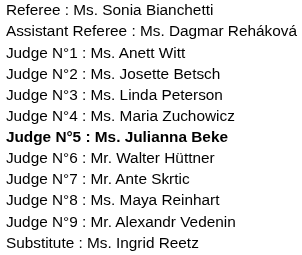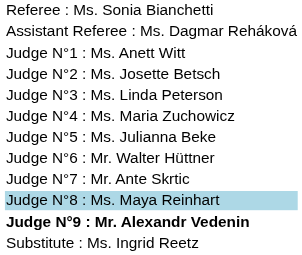(117, 137) bold -> (111, 137) normal
(113, 200) no background -> (113, 200) lightblue background
(121, 221) normal -> (128, 221) bold
